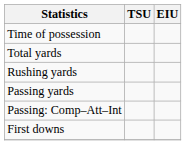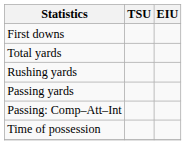rows swapped: (36, 130) <-> (54, 33)
